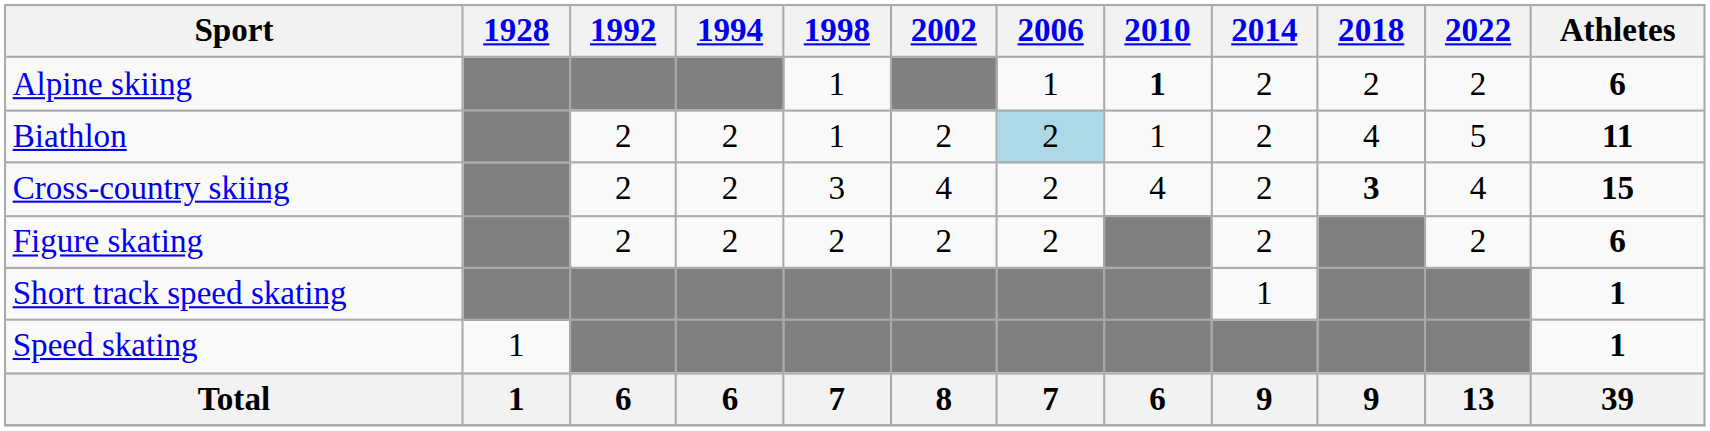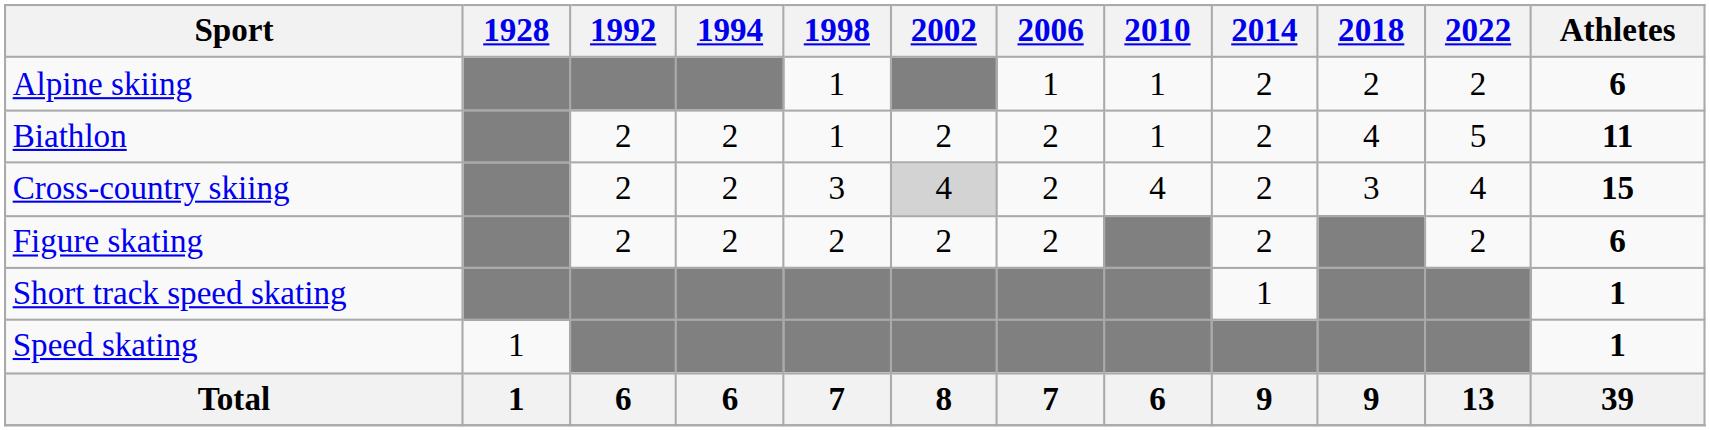(1157, 83) bold -> (1157, 83) normal
(1051, 135) lightblue background -> (1051, 135) no background
(944, 188) no background -> (944, 188) lightgrey background
(1371, 188) bold -> (1371, 188) normal
